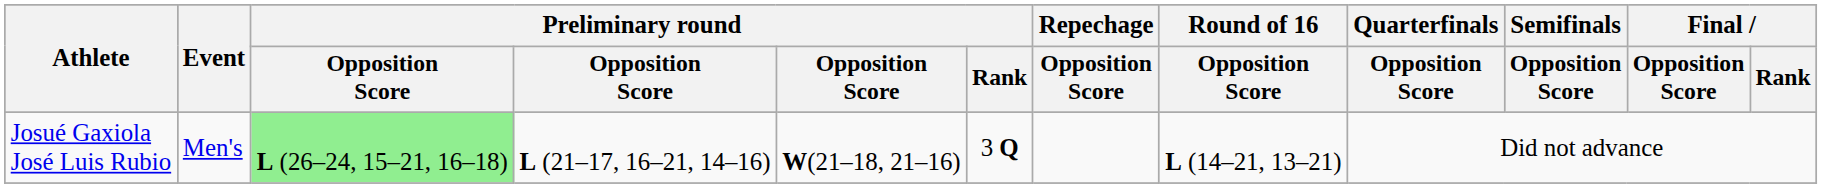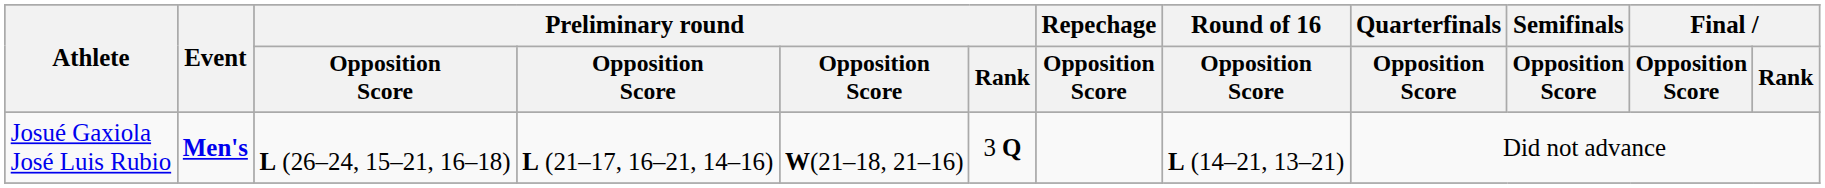(213, 147) normal -> (215, 147) bold
(382, 162) lightgreen background -> (385, 162) no background
